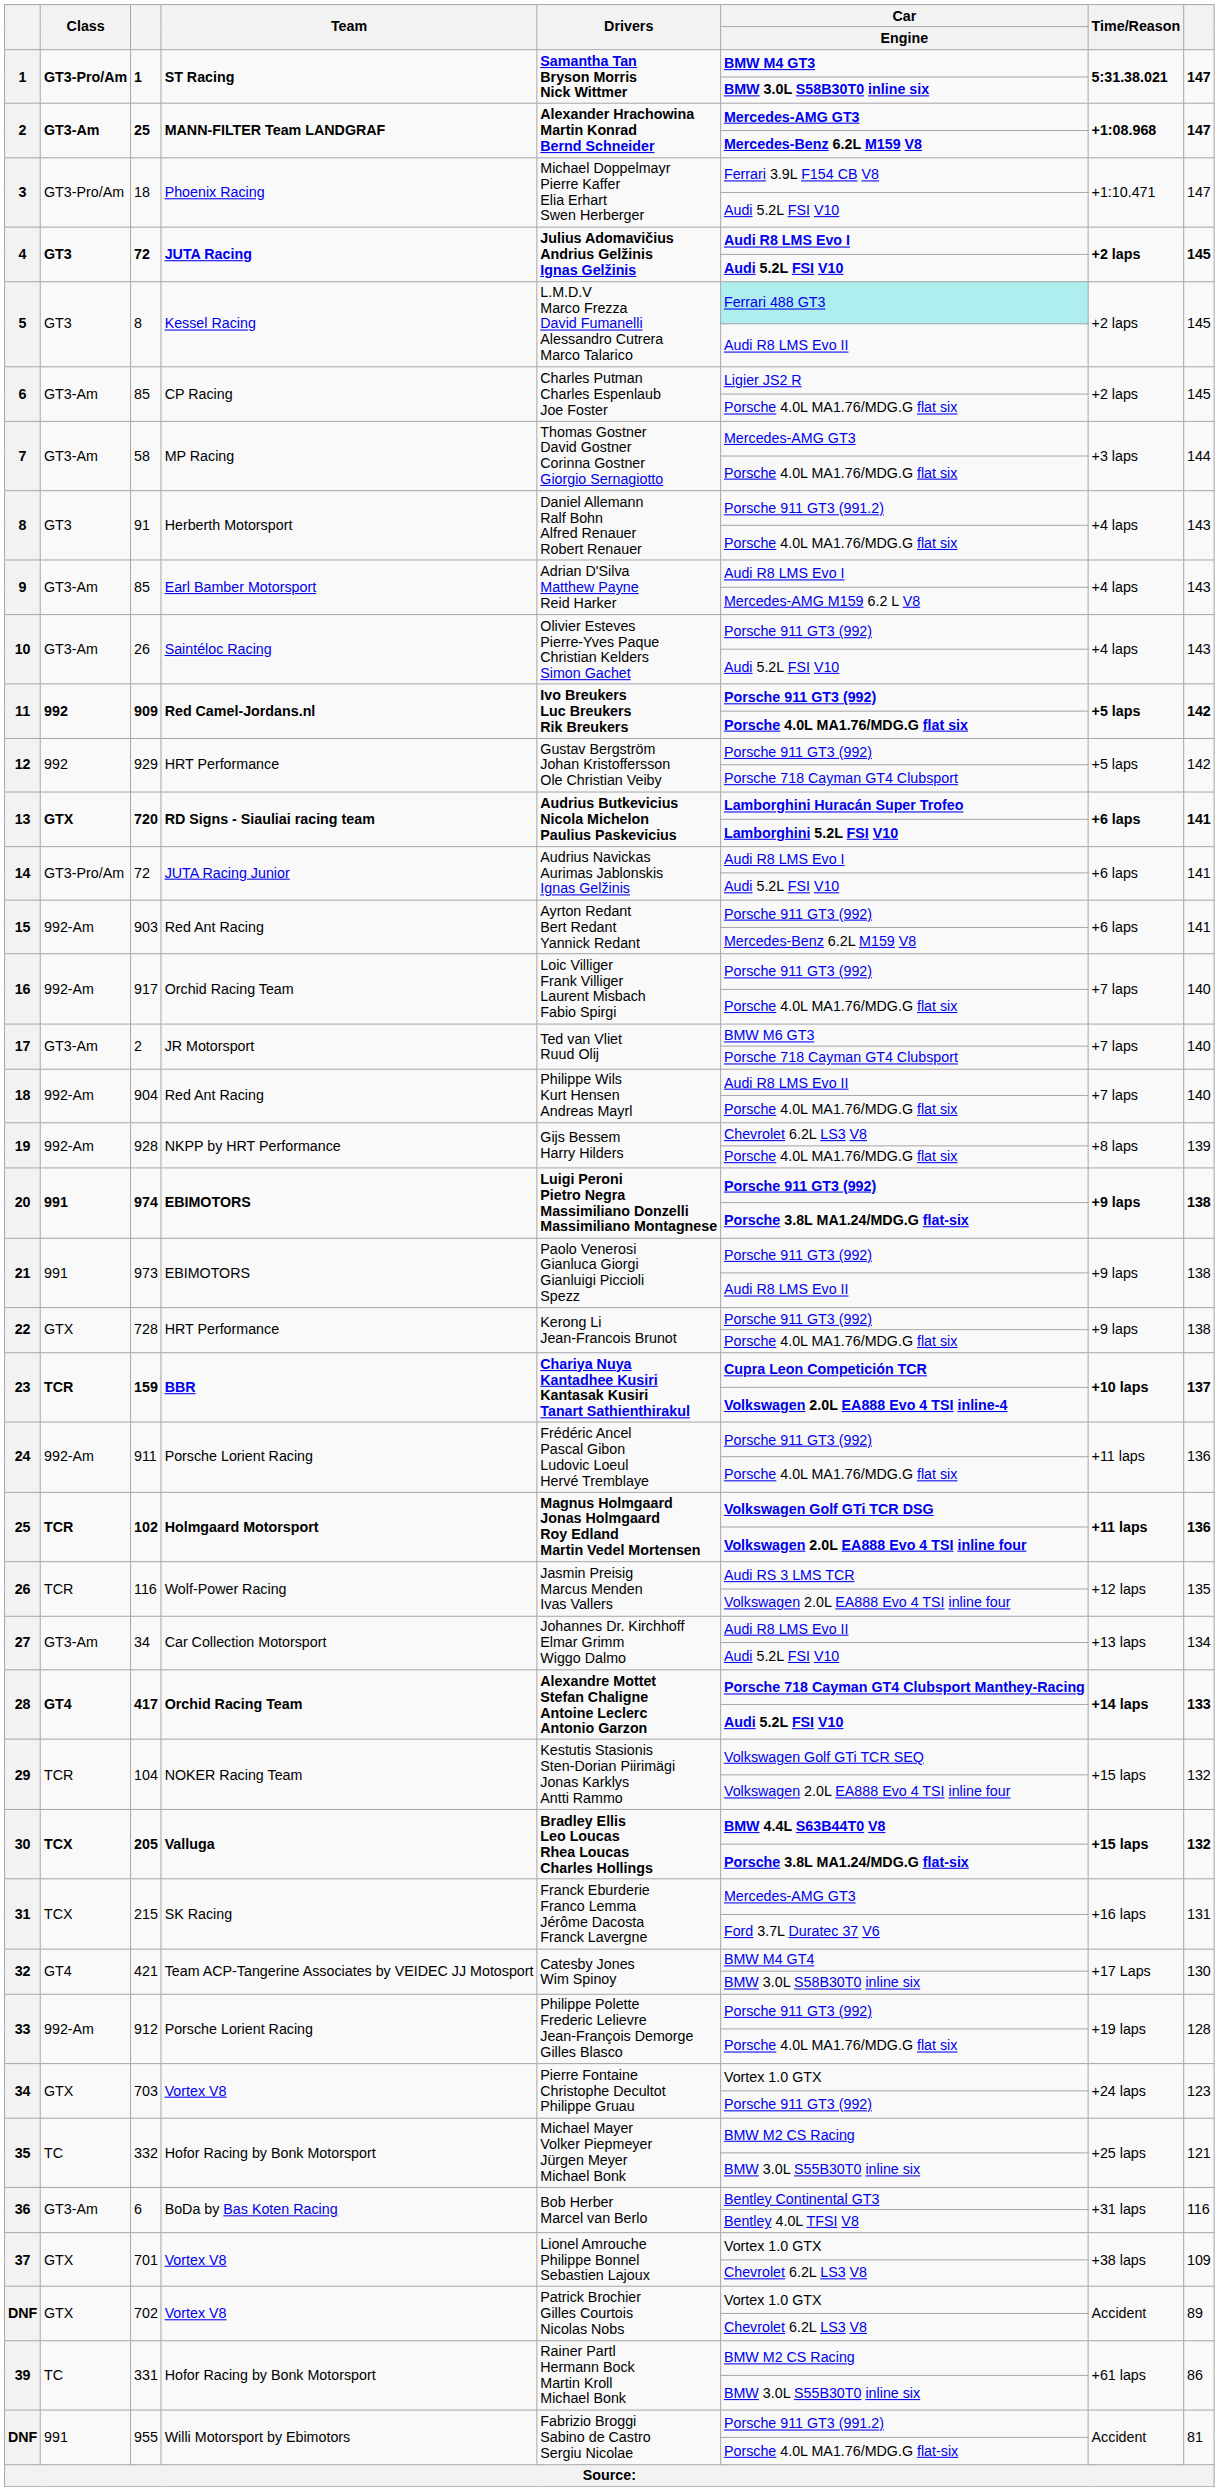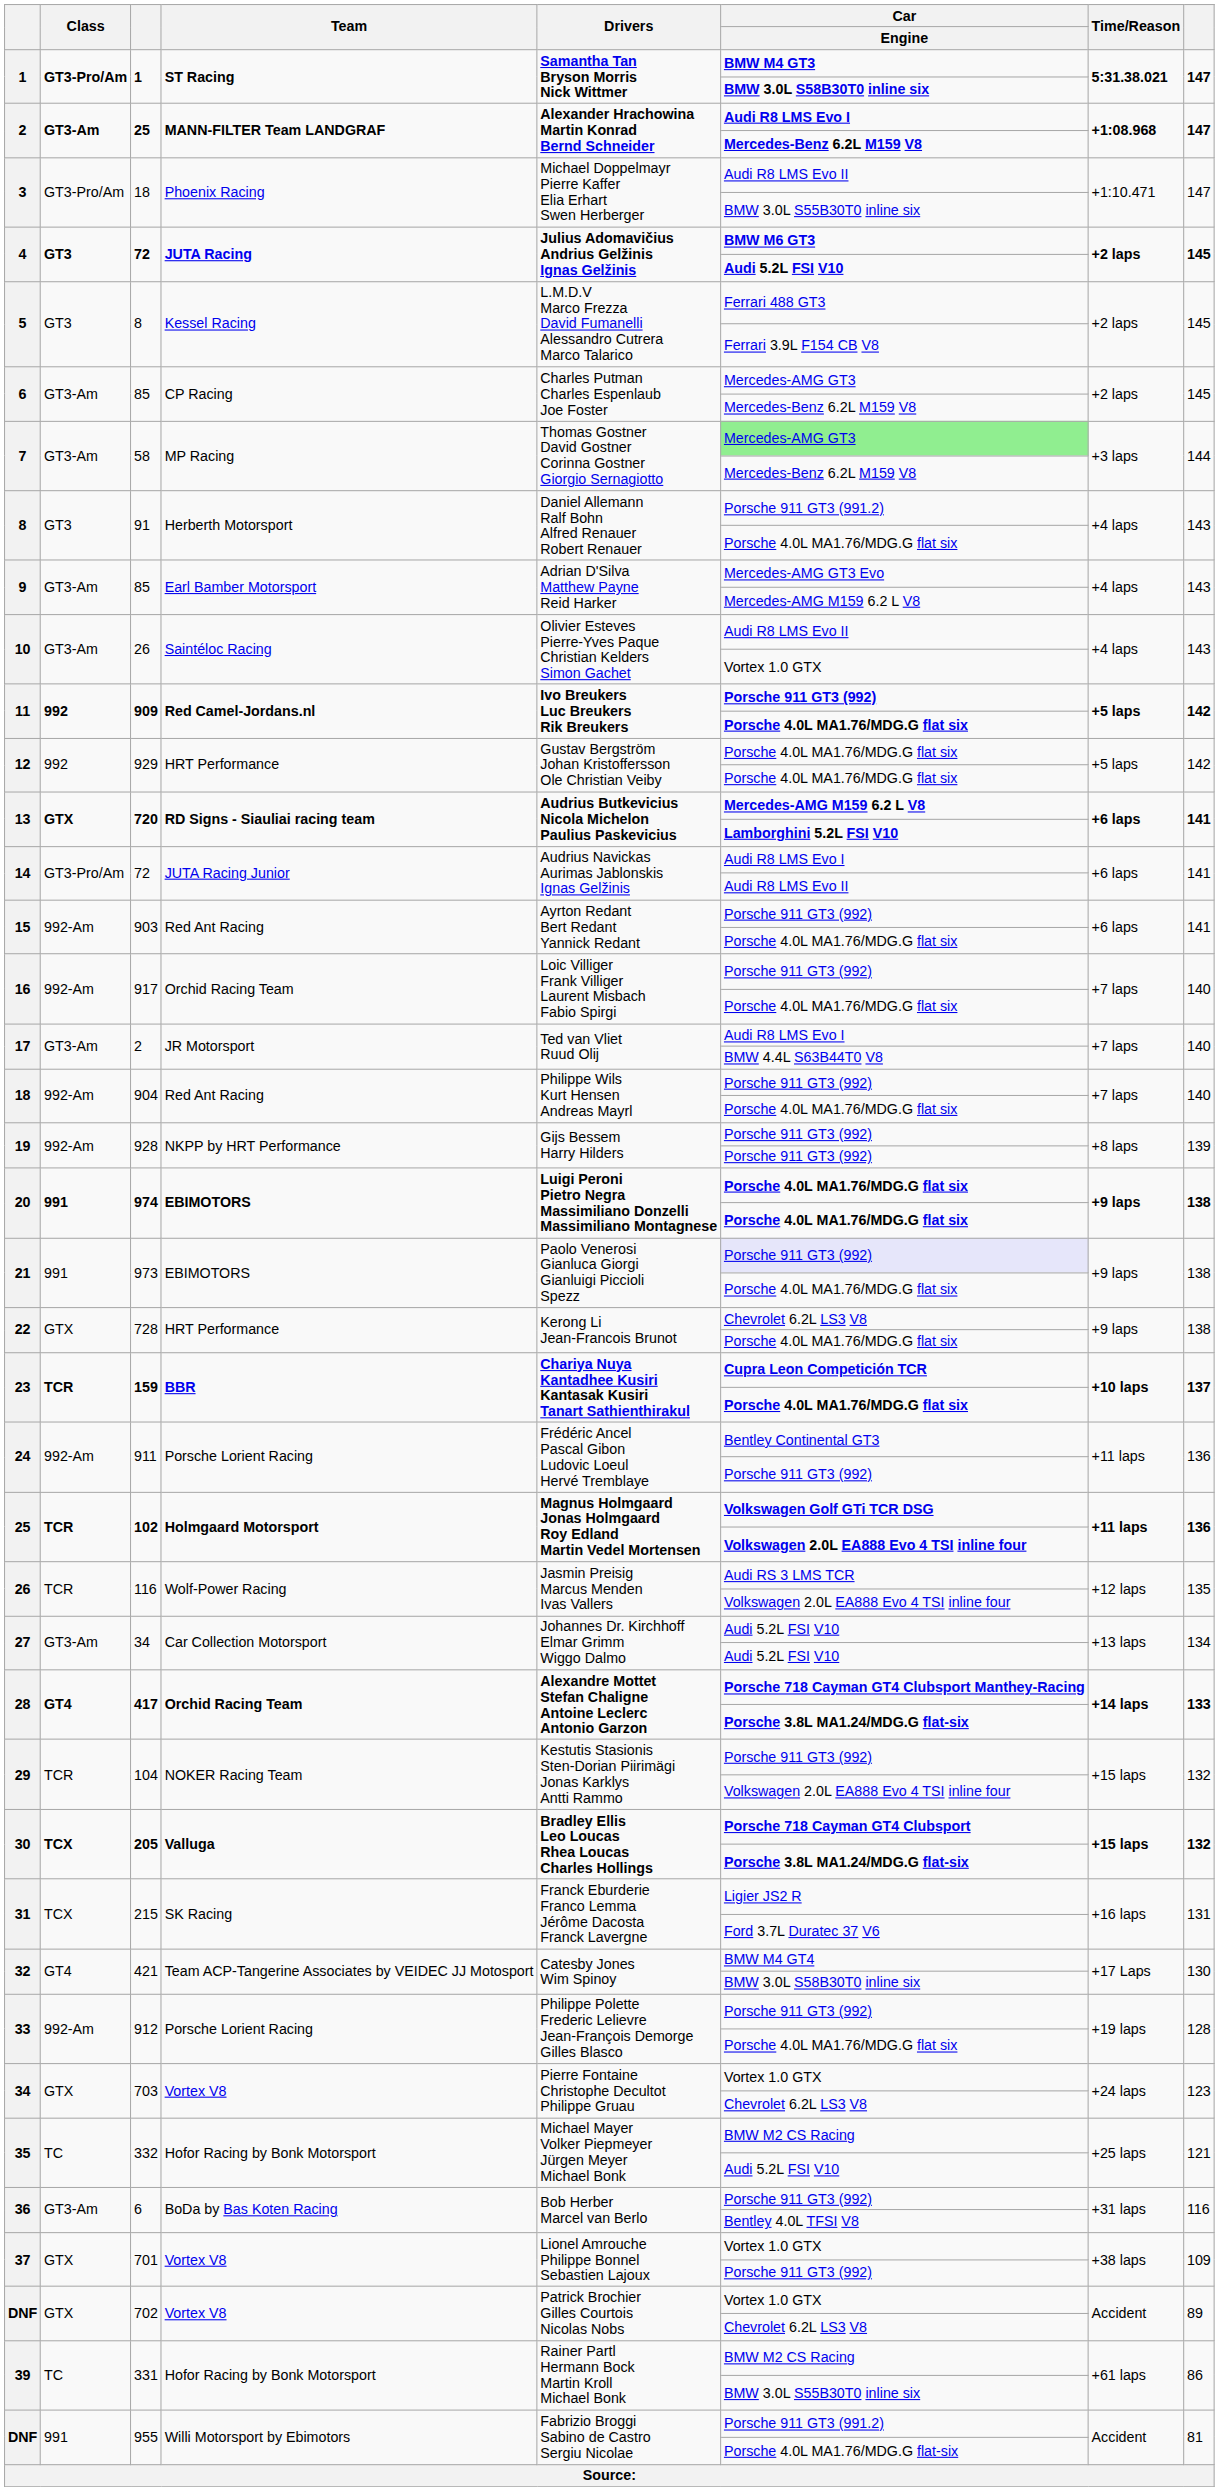(792, 117) Mercedes-AMG GT3 -> (787, 117) Audi R8 LMS Evo I
(801, 175) Ferrari 3.9L F154 CB V8 -> (786, 175) Audi R8 LMS Evo II
(782, 209) Audi 5.2L FSI V10 -> (822, 209) BMW 3.0L S55B30T0 inline six
(787, 240) Audi R8 LMS Evo I -> (770, 240) BMW M6 GT3
(775, 302) paleturquoise background -> (775, 302) no background
(786, 345) Audi R8 LMS Evo II -> (801, 345) Ferrari 3.9L F154 CB V8
(763, 380) Ligier JS2 R -> (790, 380) Mercedes-AMG GT3
(841, 407) Porsche 4.0L MA1.76/MDG.G flat six -> (820, 407) Mercedes-Benz 6.2L M159 V8
(790, 438) no background -> (790, 438) lightgreen background
(841, 473) Porsche 4.0L MA1.76/MDG.G flat six -> (820, 473) Mercedes-Benz 6.2L M159 V8
(784, 573) Audi R8 LMS Evo I -> (804, 573) Mercedes-AMG GT3 Evo
(798, 631) Porsche 911 GT3 (992) -> (786, 631) Audi R8 LMS Evo II
(782, 666) Audi 5.2L FSI V10 -> (773, 666) Vortex 1.0 GTX
(798, 751) Porsche 911 GT3 (992) -> (841, 751) Porsche 4.0L MA1.76/MDG.G flat six
(841, 778) Porsche 718 Cayman GT4 Clubsport -> (841, 778) Porsche 4.0L MA1.76/MDG.G flat six
(844, 805) Lamborghini Huracán Super Trofeo -> (825, 805) Mercedes-AMG M159 6.2 L V8
(782, 886) Audi 5.2L FSI V10 -> (786, 886) Audi R8 LMS Evo II
(820, 940) Mercedes-Benz 6.2L M159 V8 -> (841, 940) Porsche 4.0L MA1.76/MDG.G flat six
(769, 1035) BMW M6 GT3 -> (784, 1035) Audi R8 LMS Evo I
(841, 1057) Porsche 718 Cayman GT4 Clubsport -> (803, 1057) BMW 4.4L S63B44T0 V8
(786, 1082) Audi R8 LMS Evo II -> (798, 1082) Porsche 911 GT3 (992)
(795, 1134) Chevrolet 6.2L LS3 V8 -> (798, 1134) Porsche 911 GT3 (992)
(841, 1156) Porsche 4.0L MA1.76/MDG.G flat six -> (798, 1156) Porsche 911 GT3 (992)
(800, 1185) Porsche 911 GT3 (992) -> (846, 1185) Porsche 4.0L MA1.76/MDG.G flat six
(846, 1220) Porsche 3.8L MA1.24/MDG.G flat-six -> (846, 1220) Porsche 4.0L MA1.76/MDG.G flat six
(798, 1255) no background -> (798, 1255) lavender background
(786, 1290) Audi R8 LMS Evo II -> (841, 1290) Porsche 4.0L MA1.76/MDG.G flat six
(798, 1318) Porsche 911 GT3 (992) -> (795, 1318) Chevrolet 6.2L LS3 V8
(866, 1404) Volkswagen 2.0L EA888 Evo 4 TSI inline-4 -> (846, 1404) Porsche 4.0L MA1.76/MDG.G flat six
(798, 1439) Porsche 911 GT3 (992) -> (802, 1439) Bentley Continental GT3
(841, 1474) Porsche 4.0L MA1.76/MDG.G flat six -> (798, 1474) Porsche 911 GT3 (992)
(786, 1629) Audi R8 LMS Evo II -> (782, 1629) Audi 5.2L FSI V10
(784, 1722) Audi 5.2L FSI V10 -> (846, 1722) Porsche 3.8L MA1.24/MDG.G flat-six
(824, 1757) Volkswagen Golf GTi TCR SEQ -> (798, 1757) Porsche 911 GT3 (992)
(805, 1826) BMW 4.4L S63B44T0 V8 -> (847, 1826) Porsche 718 Cayman GT4 Clubsport
(790, 1896) Mercedes-AMG GT3 -> (763, 1896) Ligier JS2 R
(798, 2104) Porsche 911 GT3 (992) -> (795, 2104) Chevrolet 6.2L LS3 V8
(822, 2170) BMW 3.0L S55B30T0 inline six -> (782, 2170) Audi 5.2L FSI V10
(802, 2198) Bentley Continental GT3 -> (798, 2198) Porsche 911 GT3 (992)
(795, 2273) Chevrolet 6.2L LS3 V8 -> (798, 2273) Porsche 911 GT3 (992)
